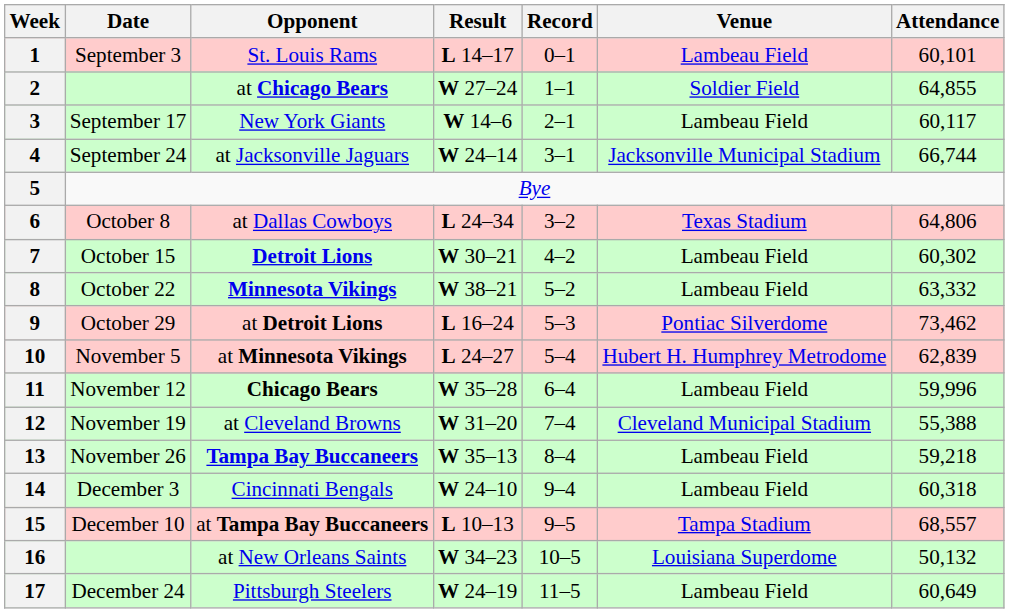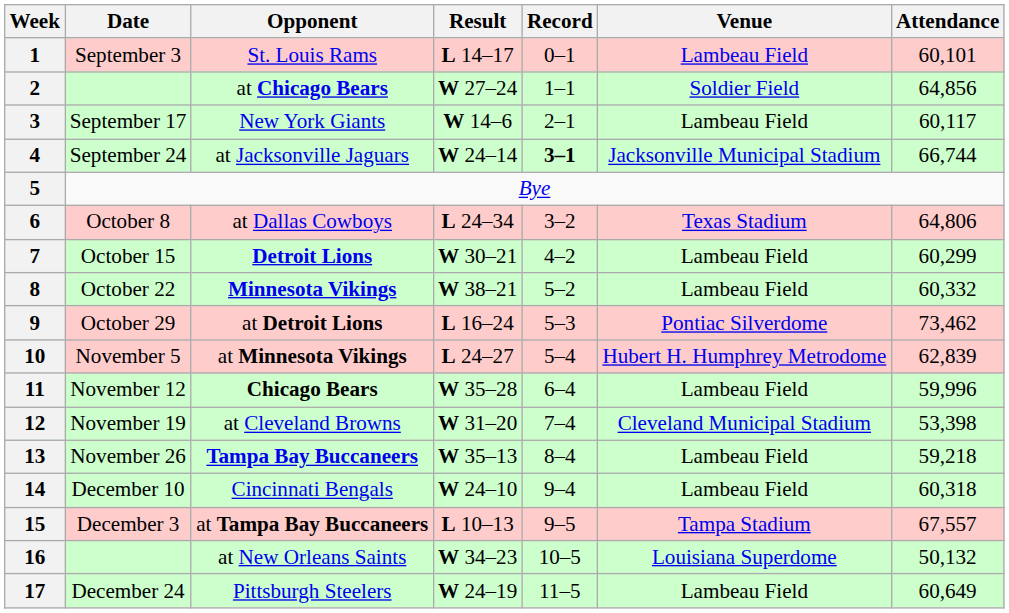(948, 88) 64,855 -> (948, 88) 64,856
(560, 155) normal -> (560, 155) bold
(948, 255) 60,302 -> (948, 255) 60,299
(948, 289) 63,332 -> (948, 289) 60,332
(948, 423) 55,388 -> (948, 423) 53,398
(128, 490) December 3 -> (128, 490) December 10
(128, 523) December 10 -> (128, 523) December 3
(948, 523) 68,557 -> (948, 523) 67,557
